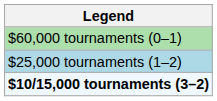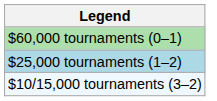(108, 84) bold -> (105, 84) normal
